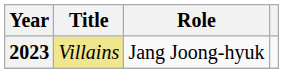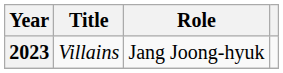(89, 52) khaki background -> (89, 52) no background
